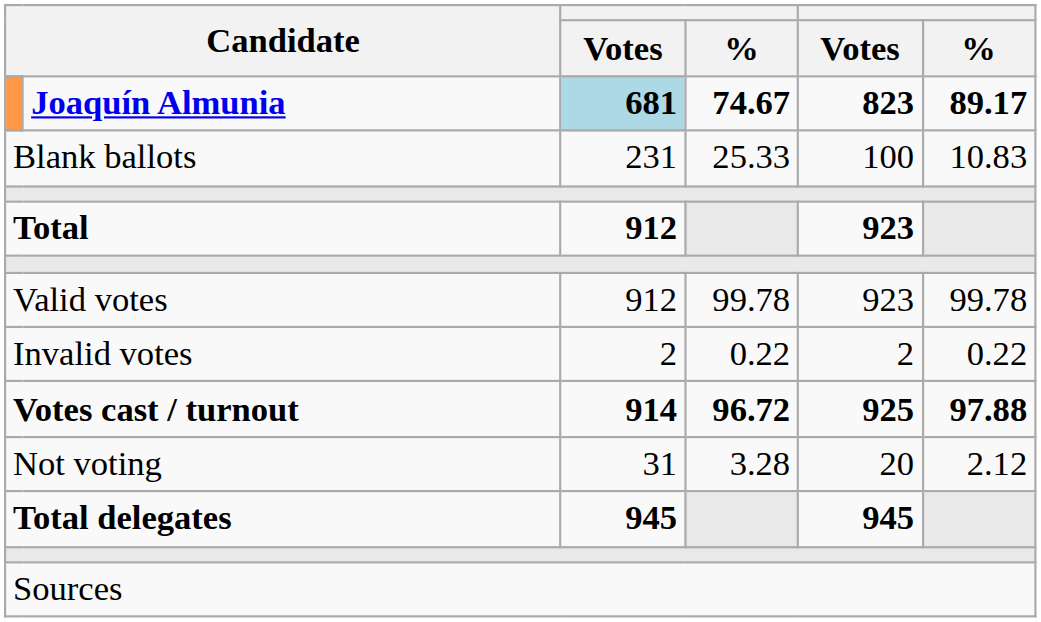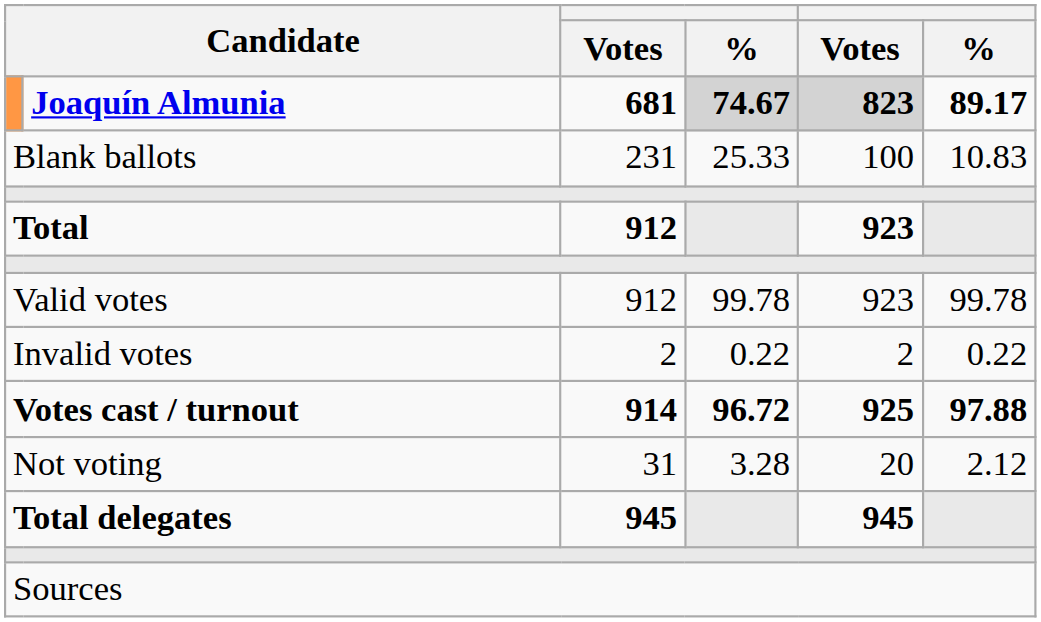(651, 102) lightblue background -> (651, 102) no background
(751, 102) no background -> (751, 102) lightgrey background
(888, 102) no background -> (888, 102) lightgrey background
